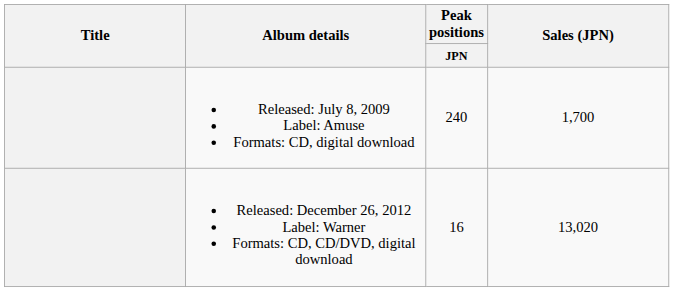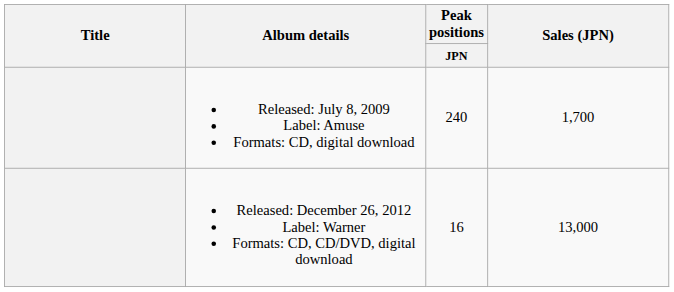(578, 227) 13,020 -> (578, 227) 13,000
